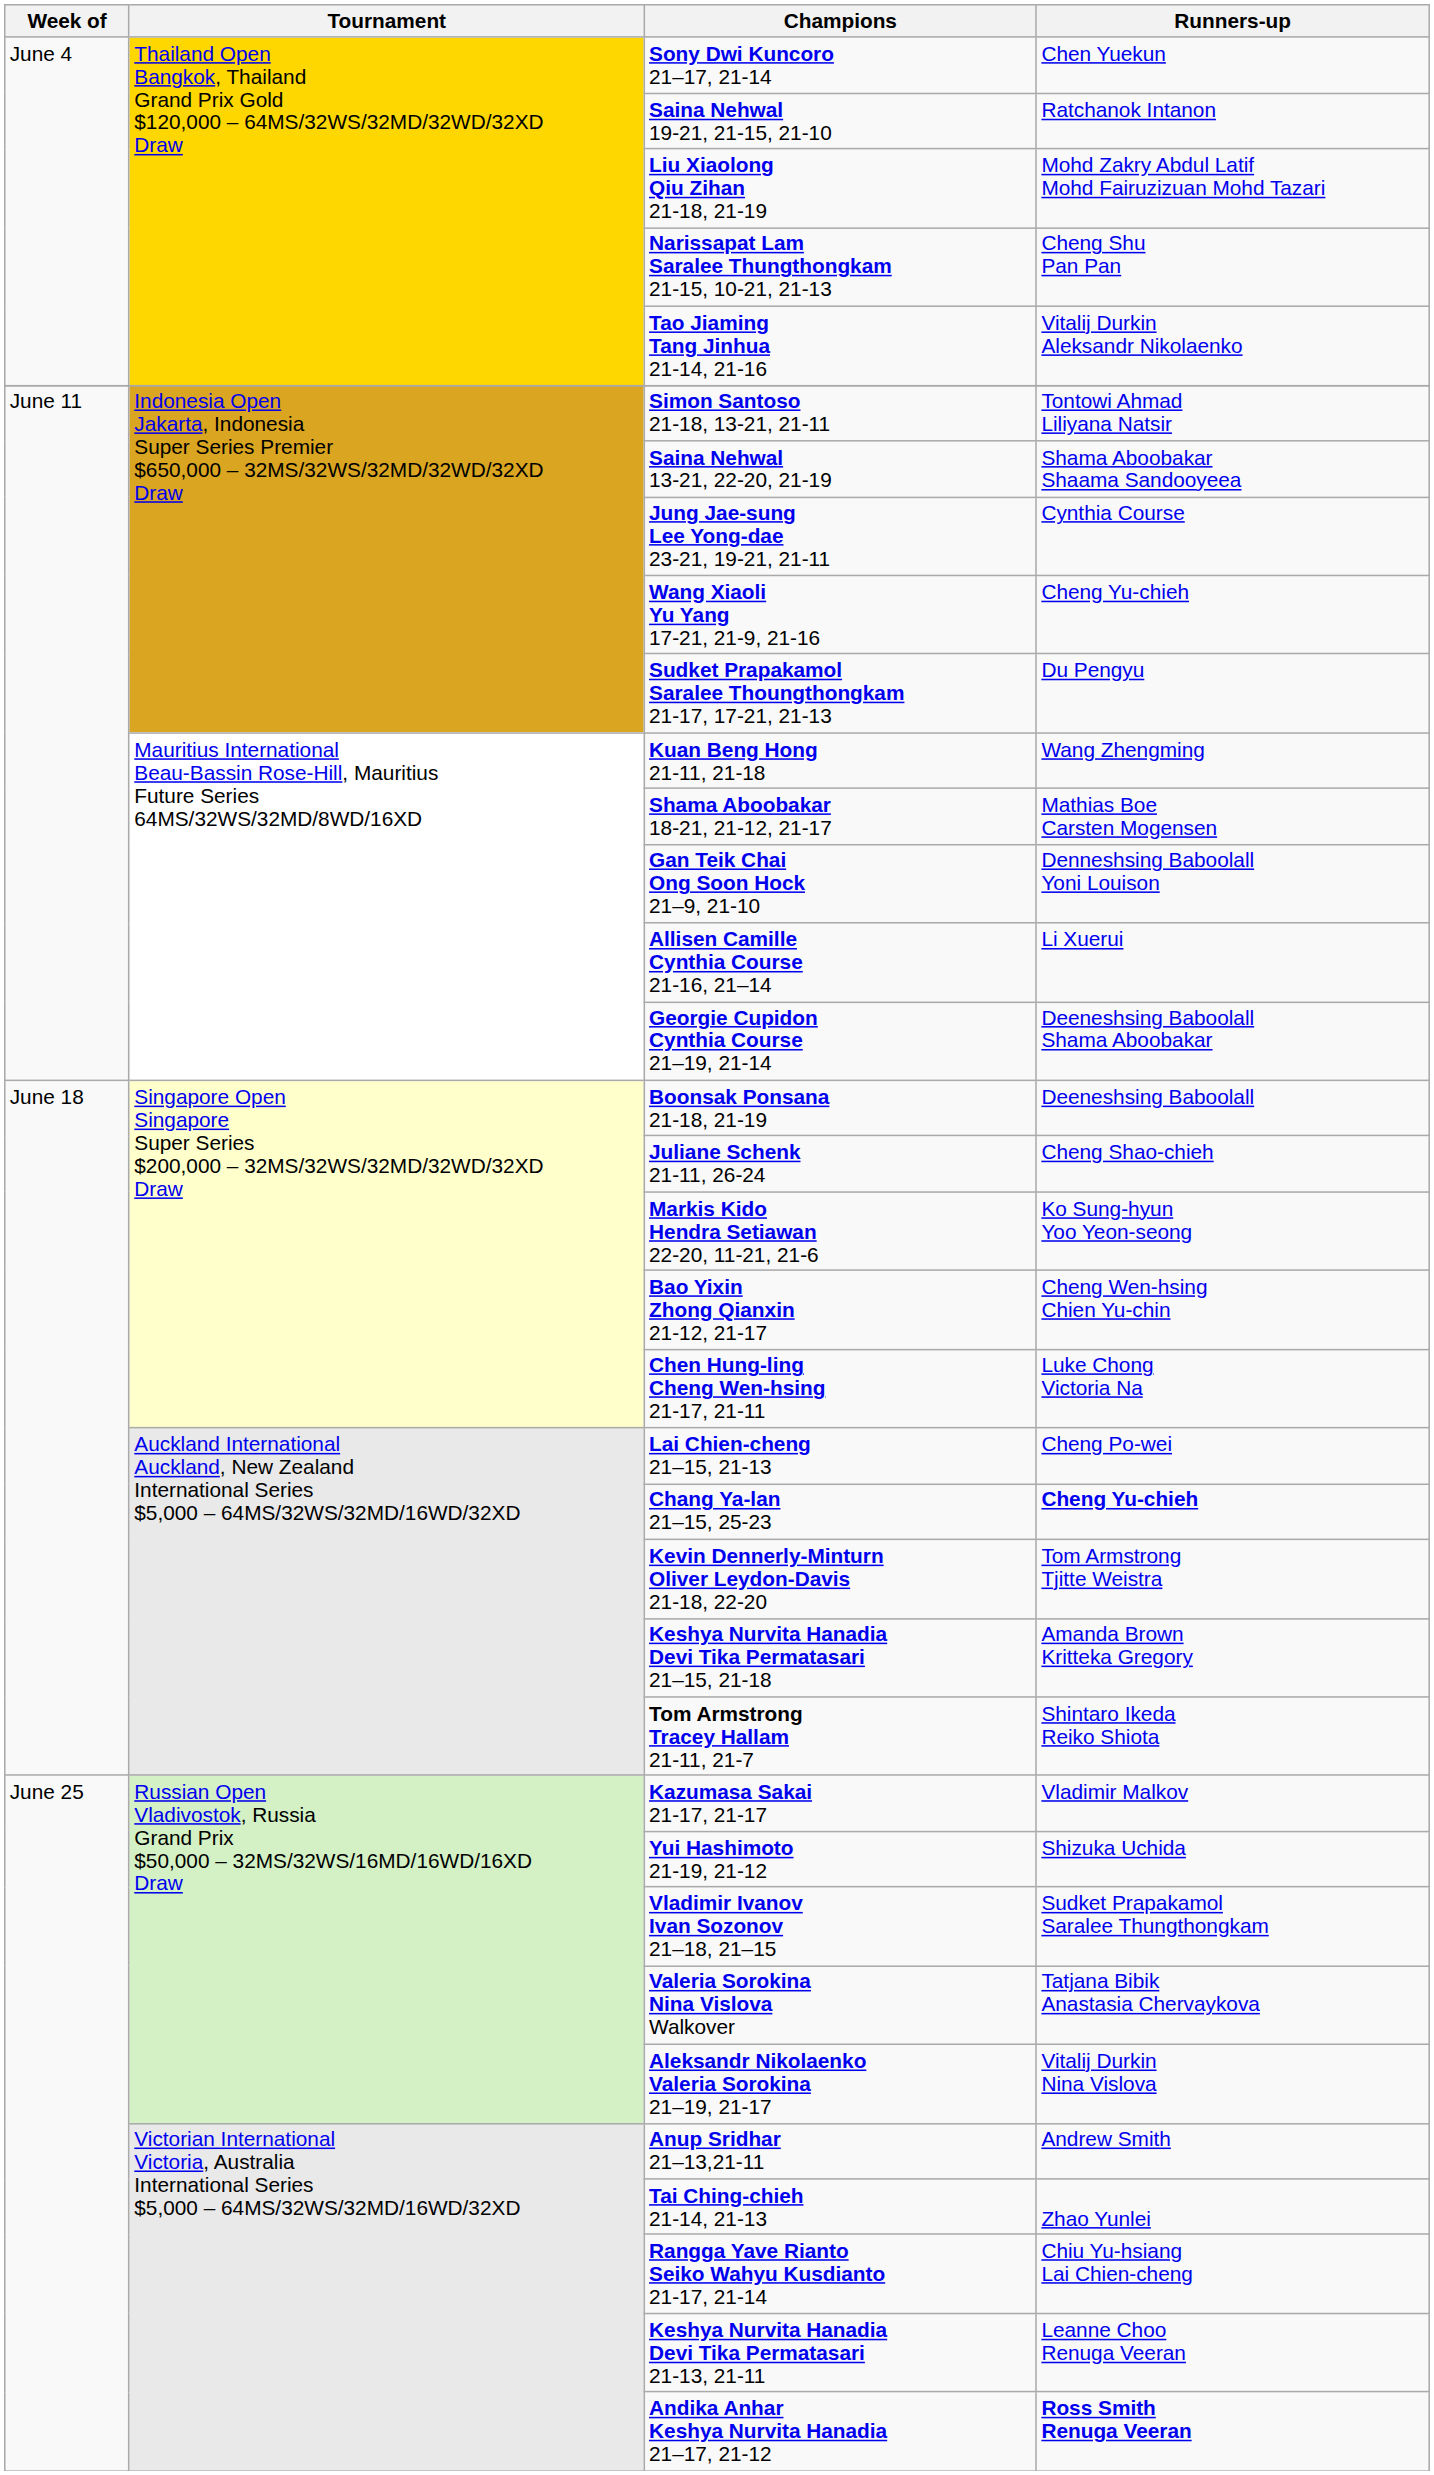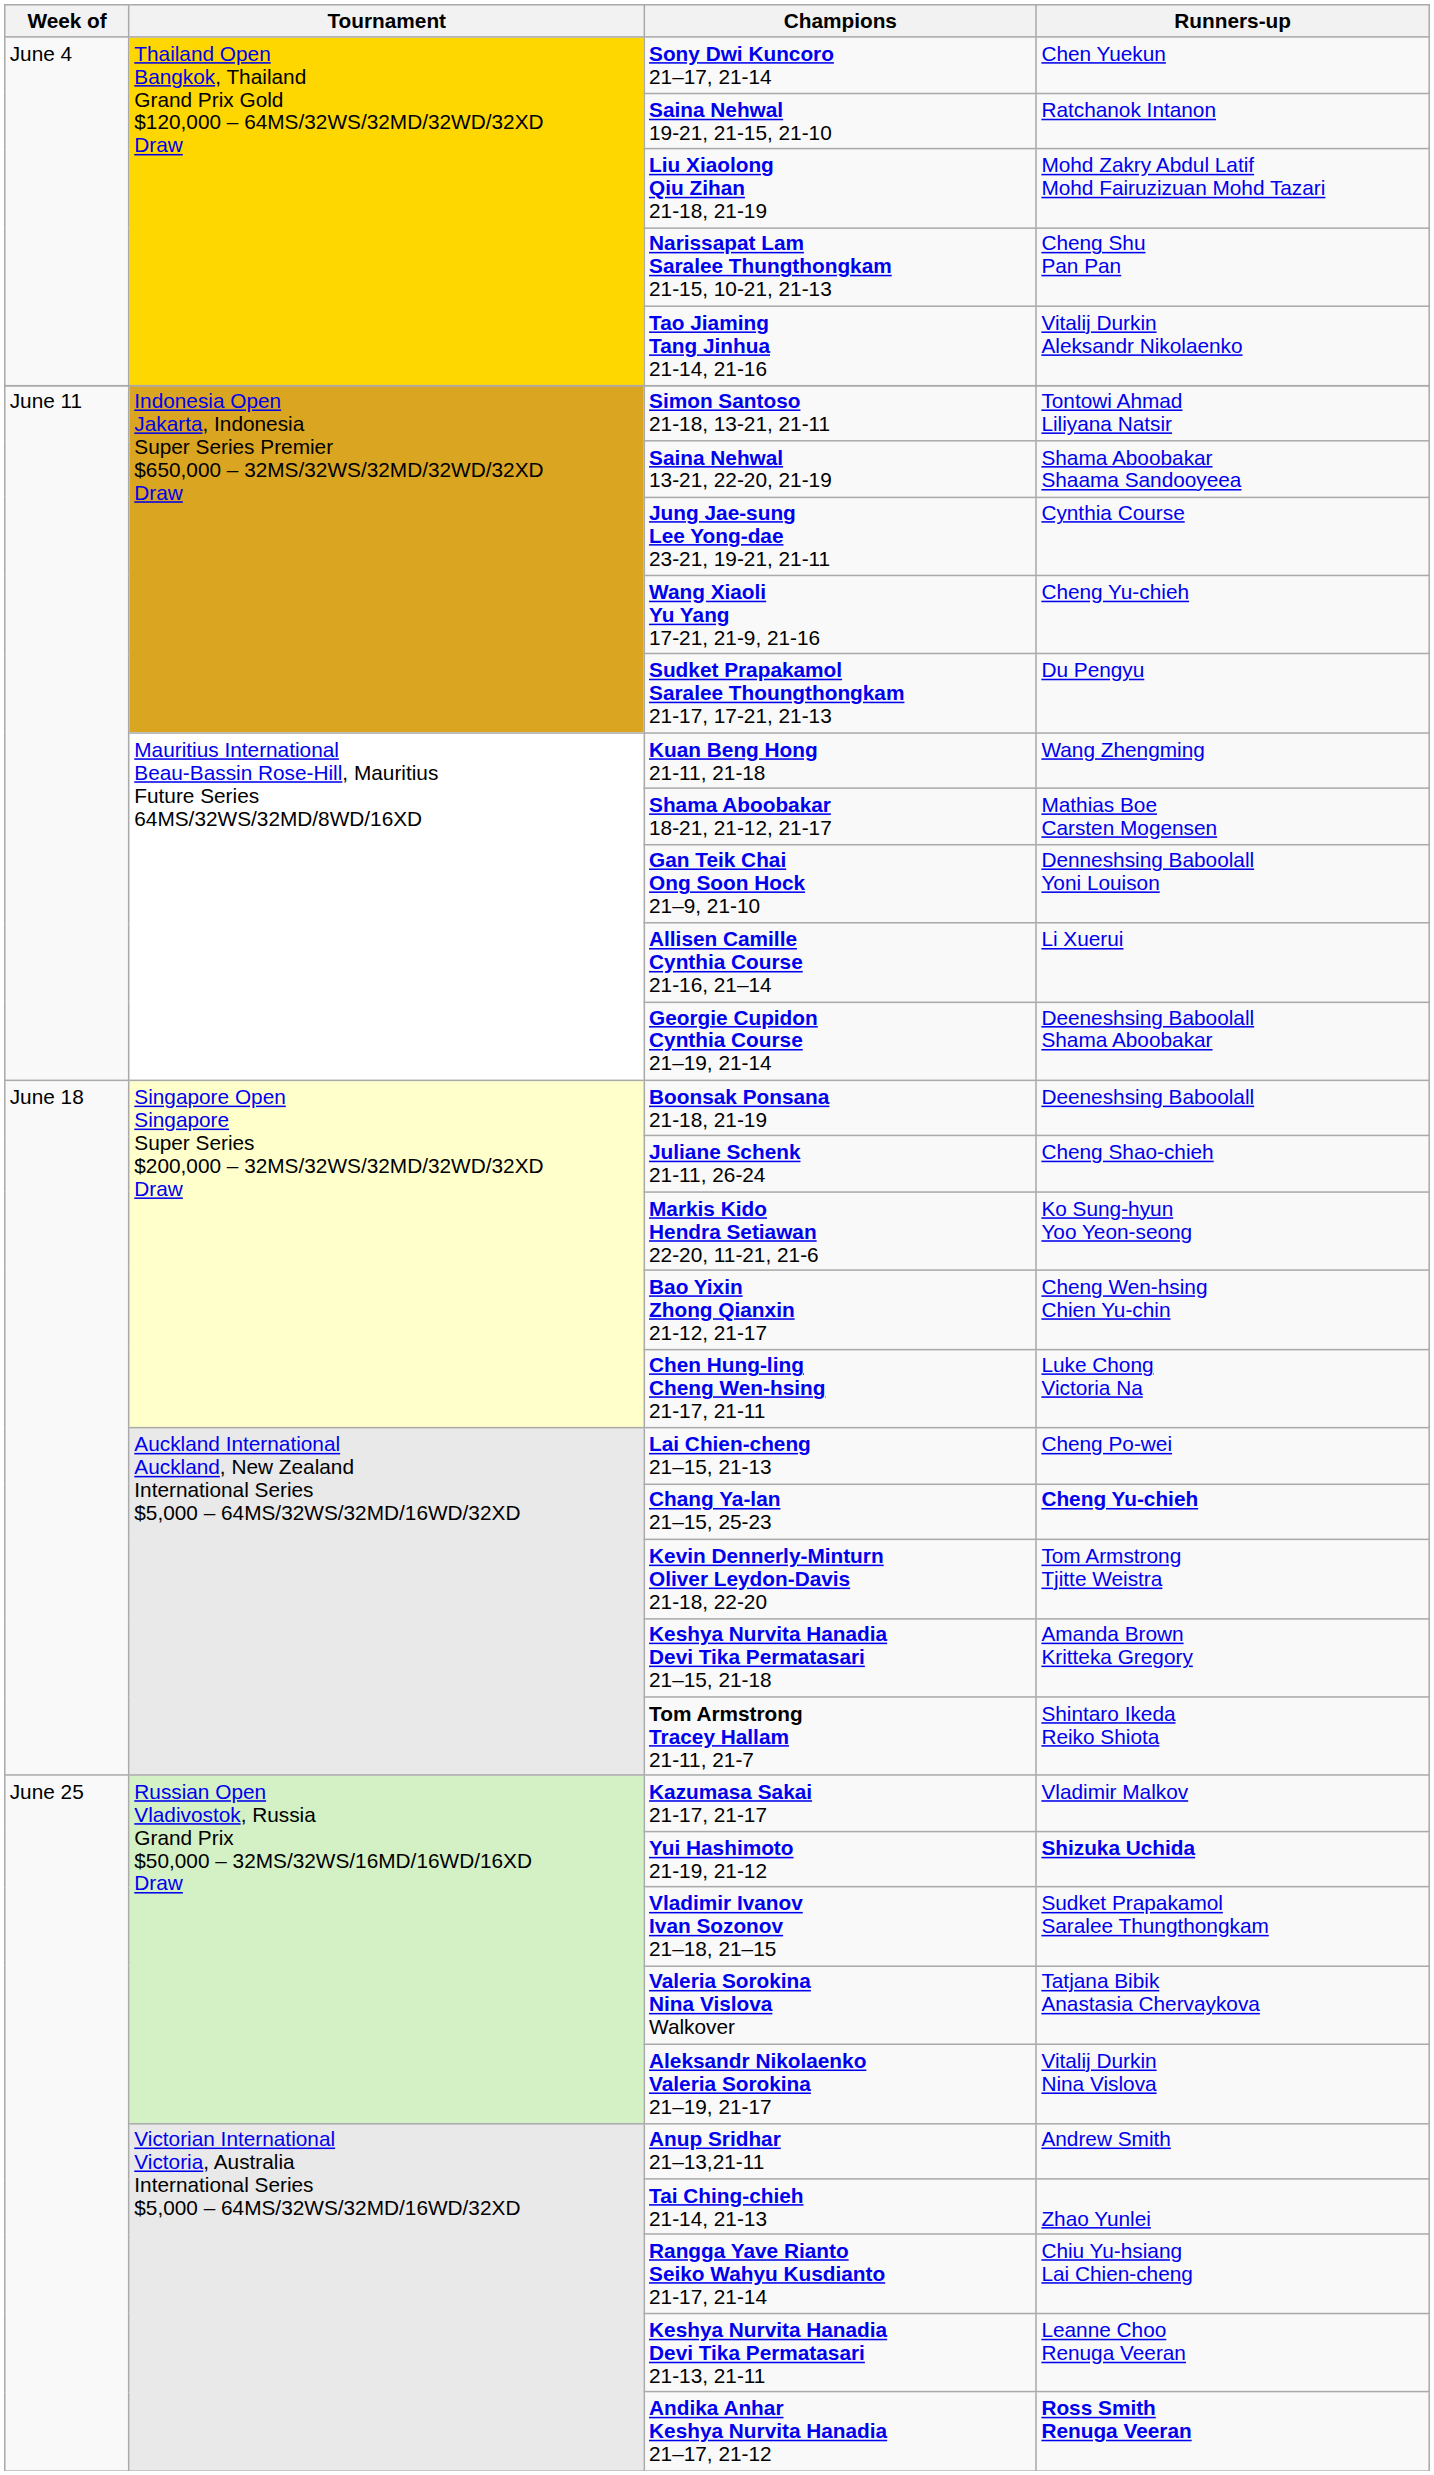(1114, 1847) normal -> (1118, 1847) bold
